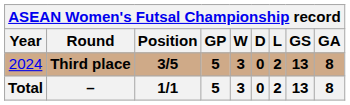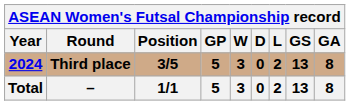(26, 65) normal -> (26, 65) bold
